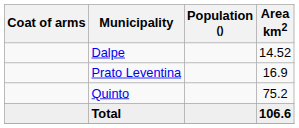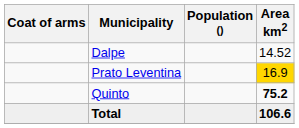(275, 73) no background -> (275, 73) gold background
(275, 93) normal -> (275, 93) bold
